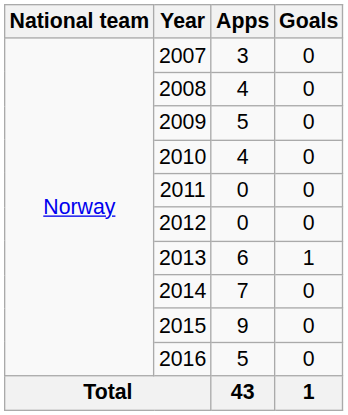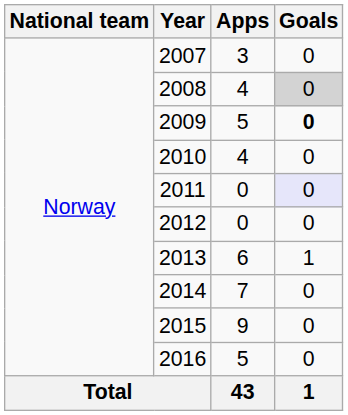(309, 88) no background -> (309, 88) lightgrey background
(309, 122) normal -> (309, 122) bold
(309, 190) no background -> (309, 190) lavender background
